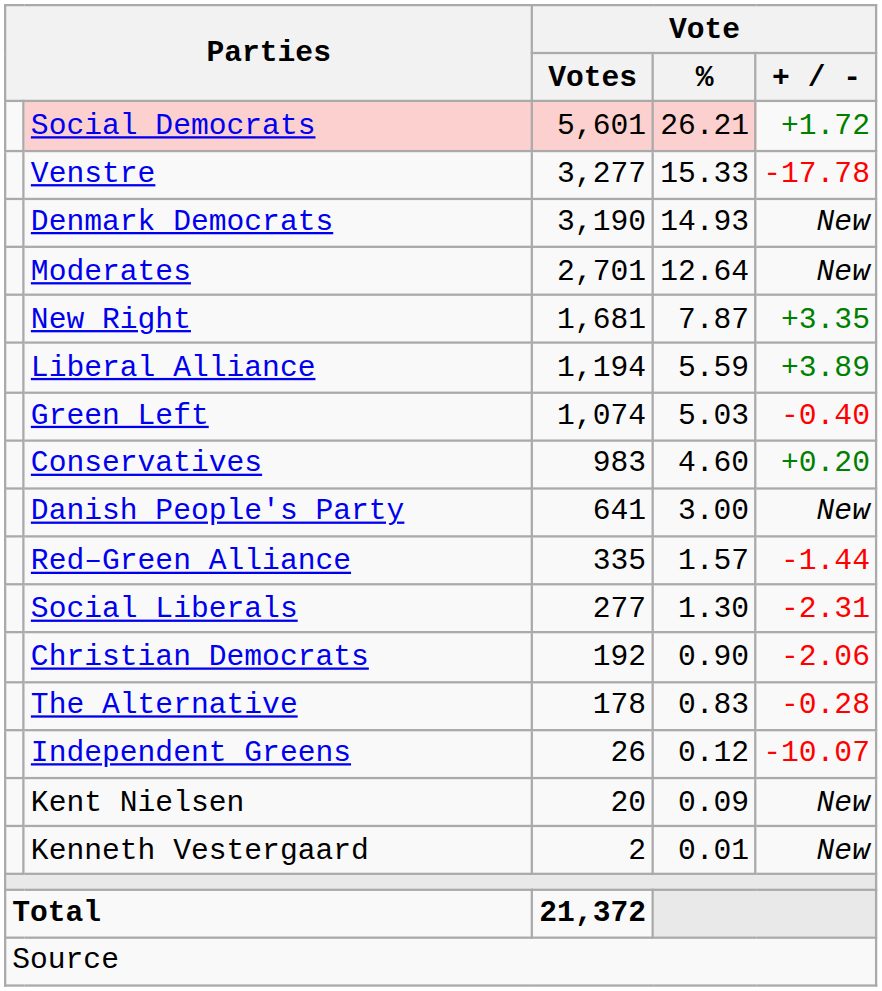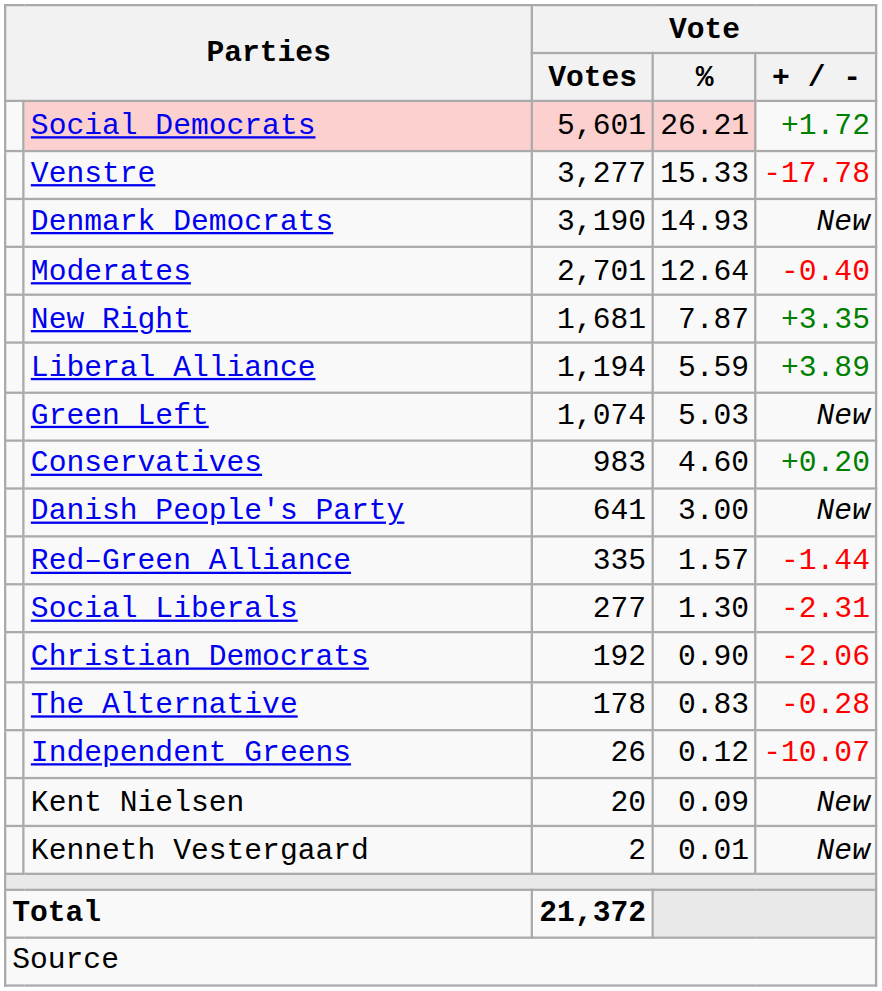(843, 271) New -> (825, 271) -0.40
(825, 416) -0.40 -> (843, 416) New
